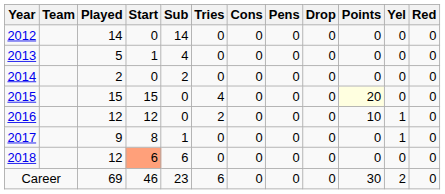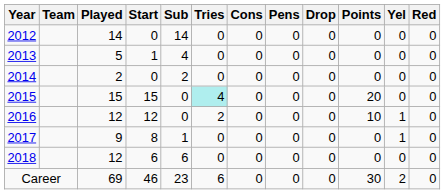(221, 97) no background -> (221, 97) paleturquoise background
(374, 97) lightyellow background -> (374, 97) no background
(154, 158) lightsalmon background -> (154, 158) no background
